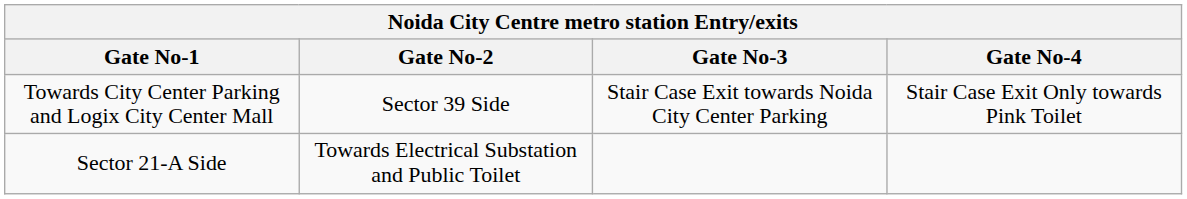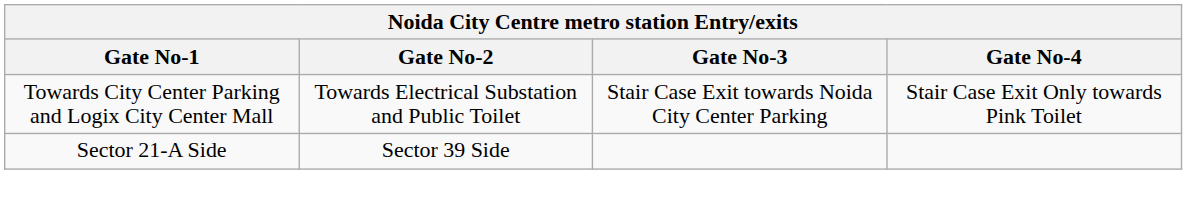(446, 103) Sector 39 Side -> (446, 103) Towards Electrical Substation and Public Toilet
(446, 163) Towards Electrical Substation and Public Toilet -> (446, 150) Sector 39 Side
